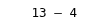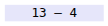(54, 13) no background -> (54, 13) lavender background
